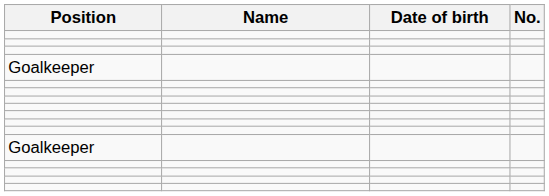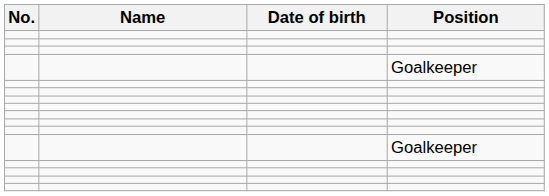columns swapped: (527, 17) <-> (83, 17)
